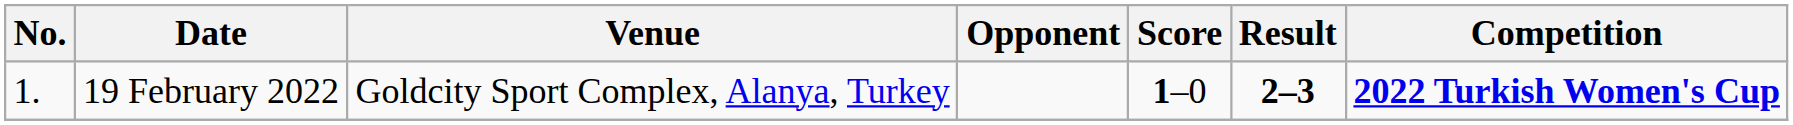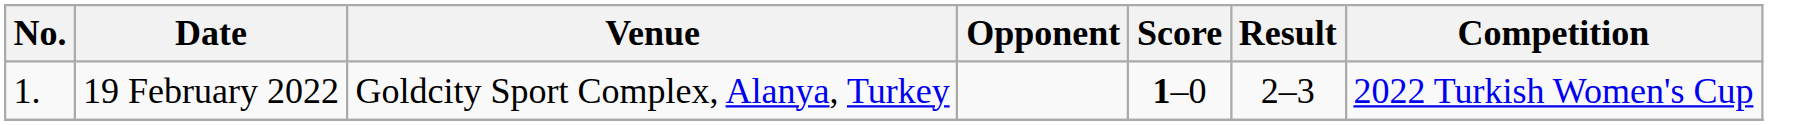(1288, 90) bold -> (1288, 90) normal
(1567, 90) bold -> (1553, 90) normal
